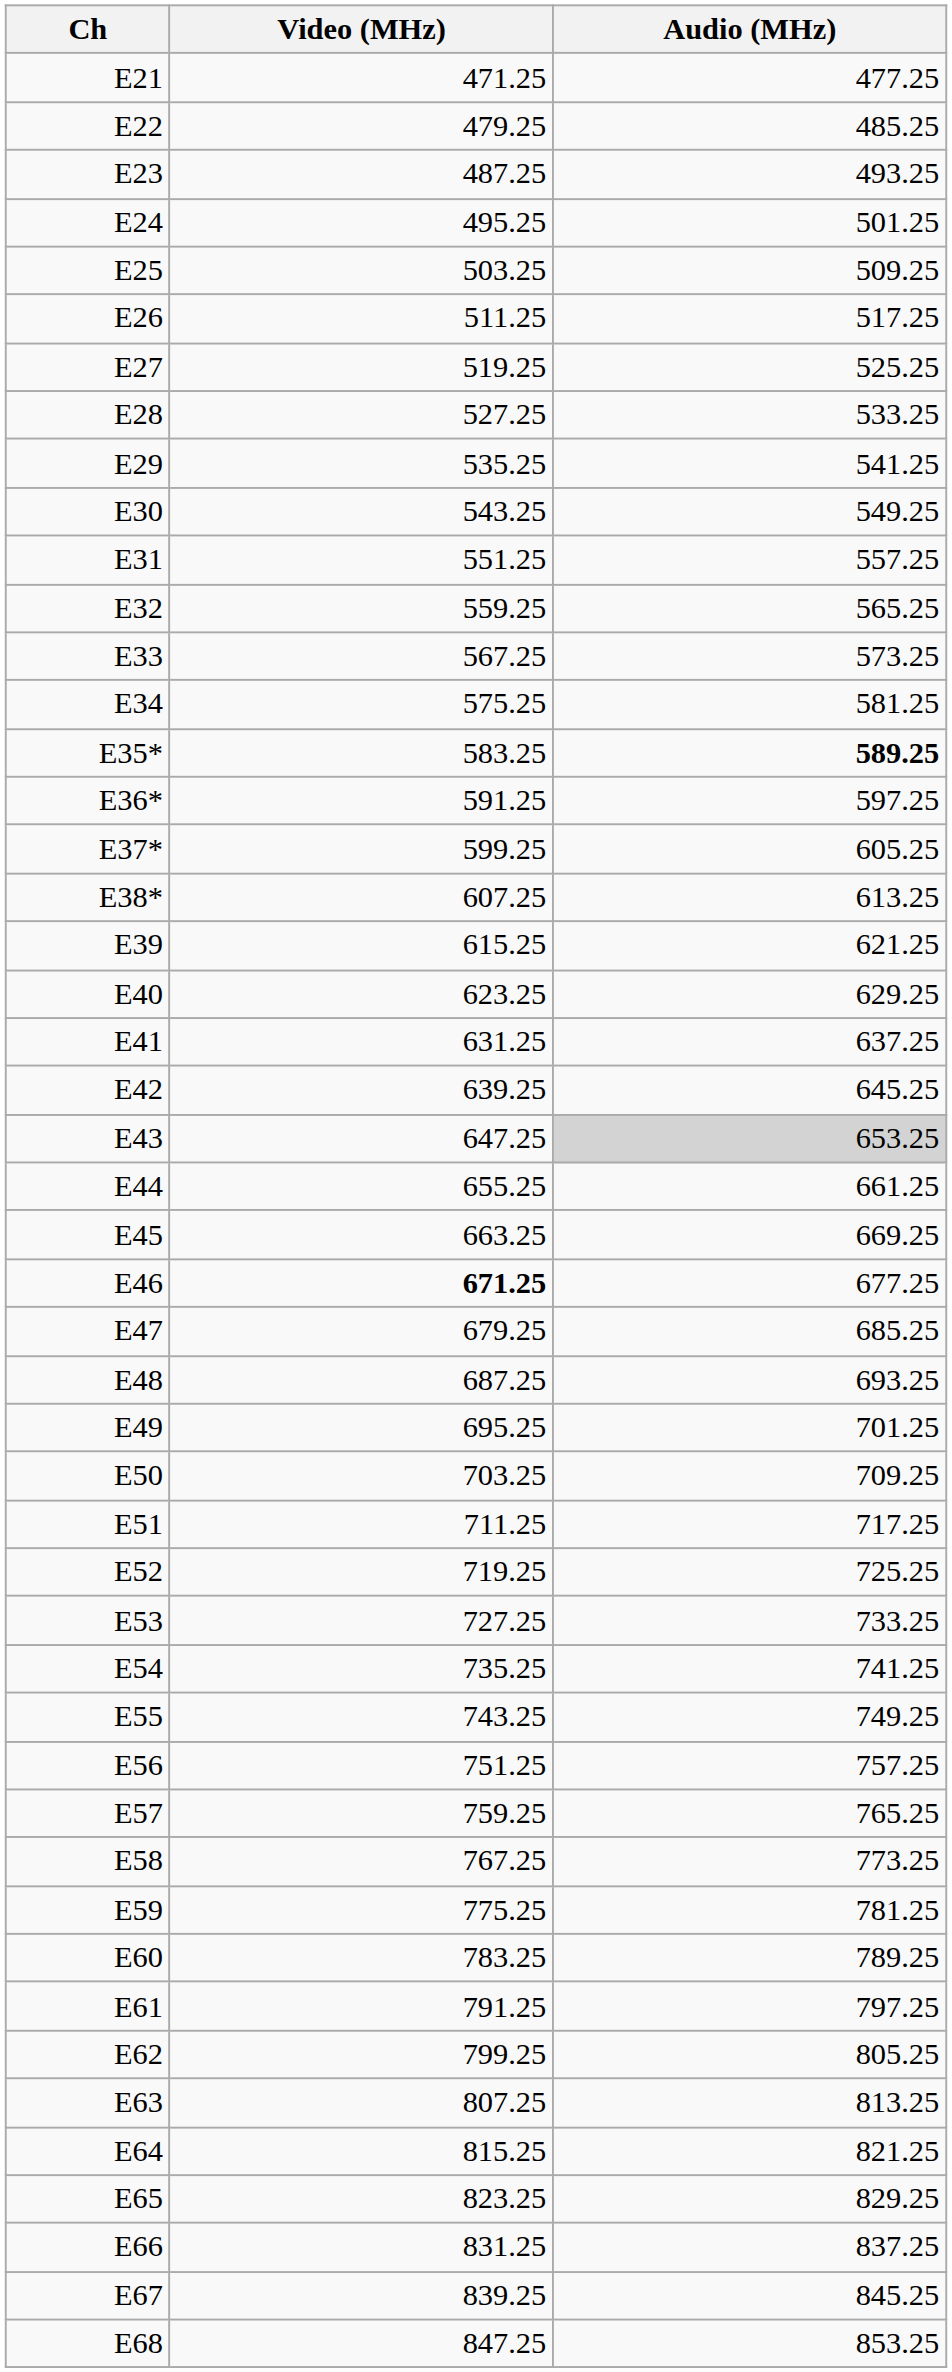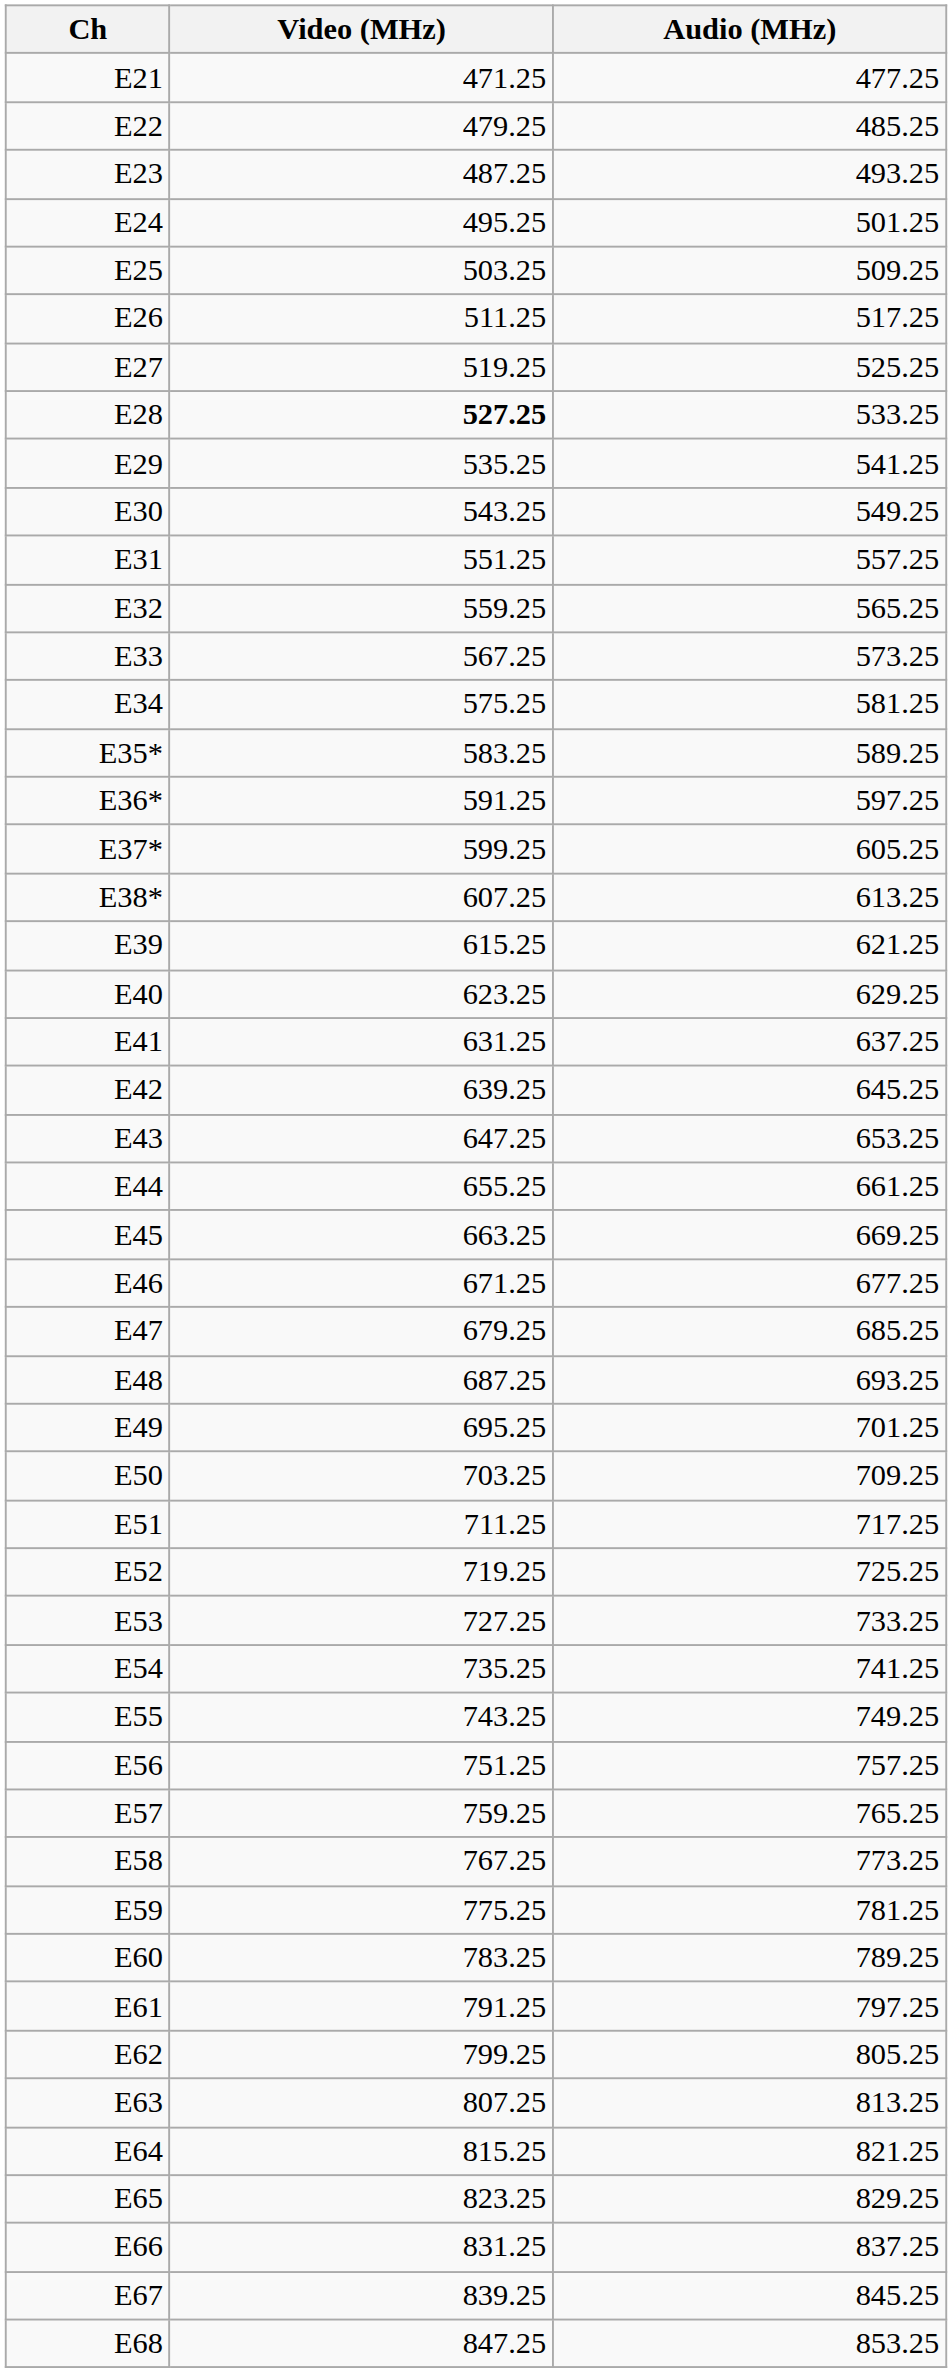(504, 414) normal -> (504, 414) bold
(897, 752) bold -> (897, 752) normal
(897, 1137) lightgrey background -> (897, 1137) no background
(504, 1282) bold -> (504, 1282) normal
